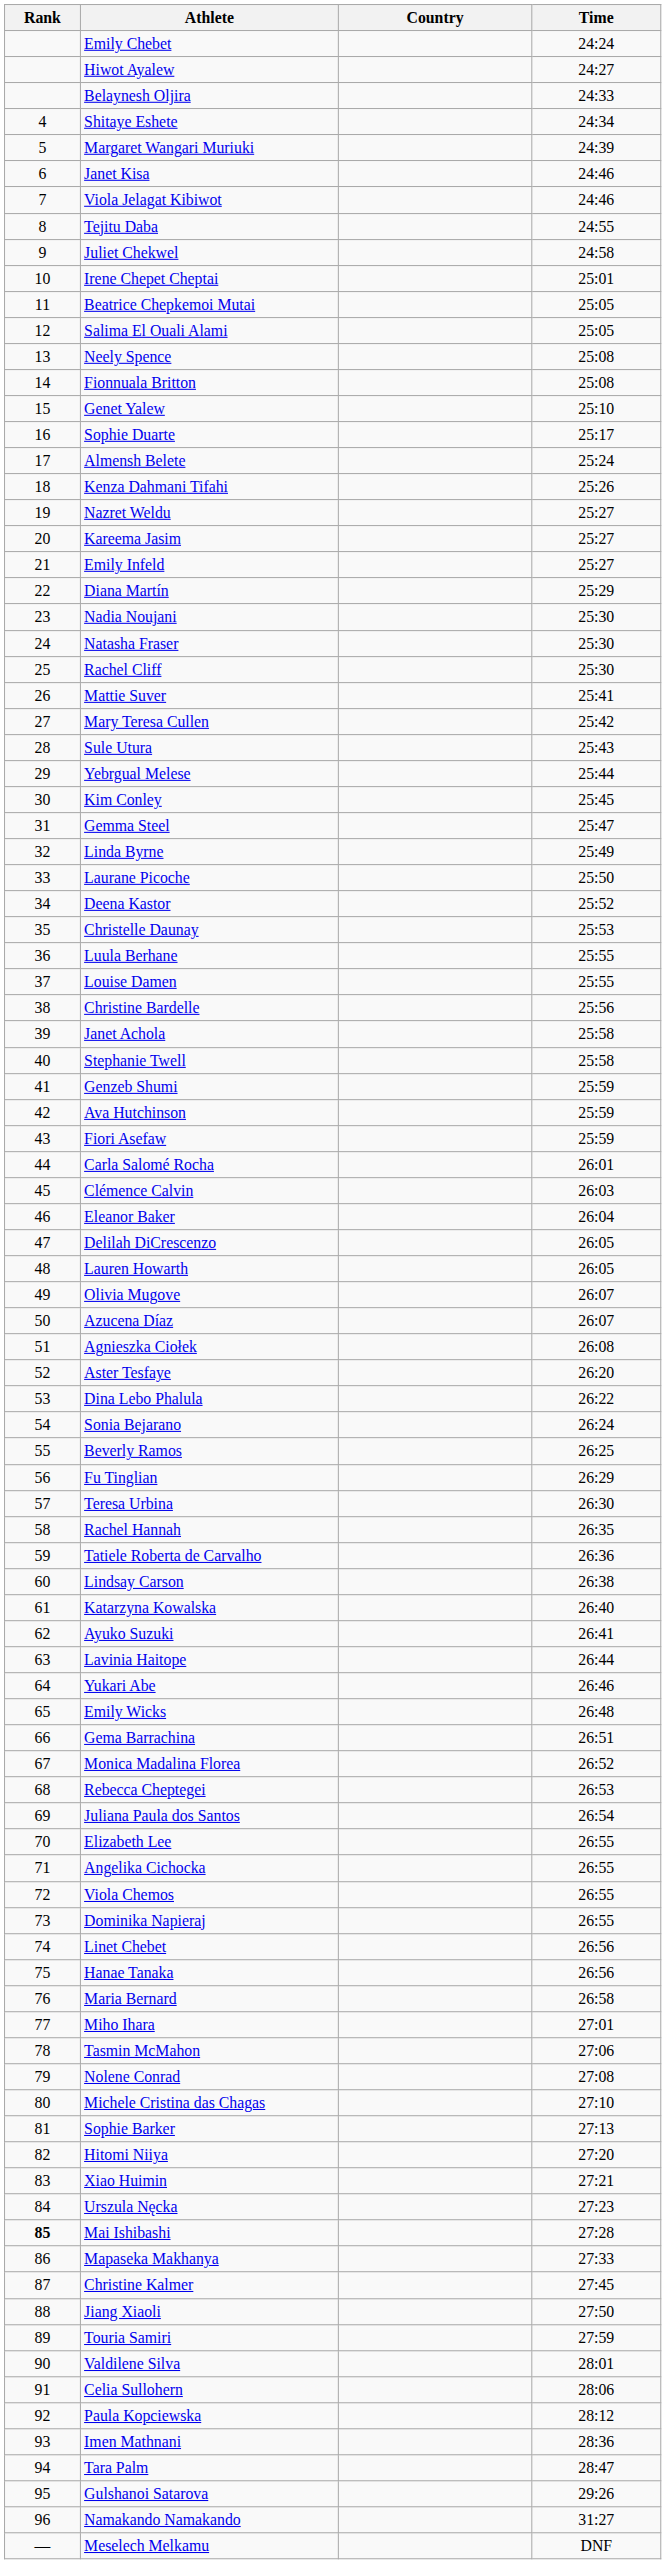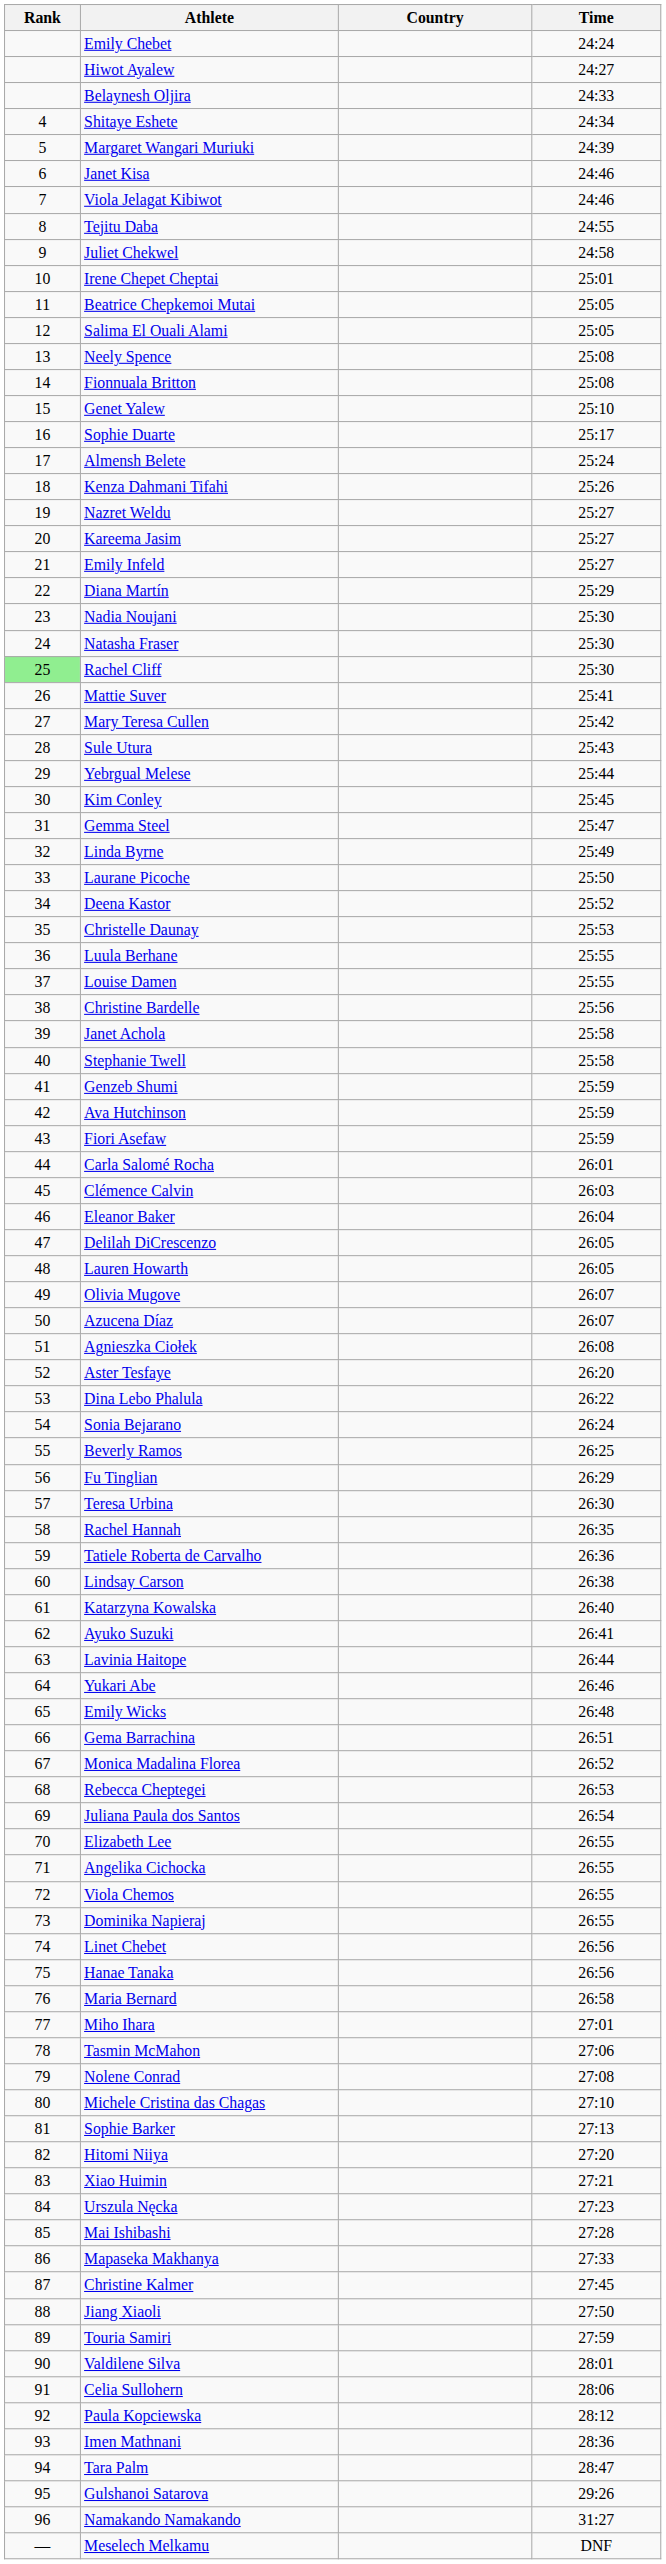(42, 669) no background -> (42, 669) lightgreen background
(42, 2233) bold -> (42, 2233) normal
